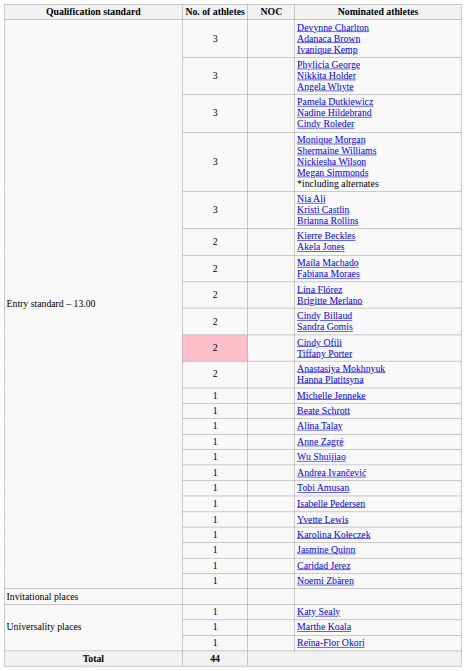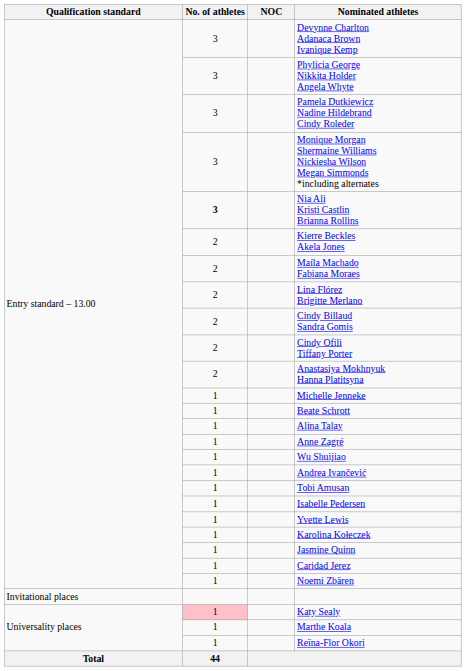(215, 210) normal -> (215, 210) bold
(215, 348) pink background -> (215, 348) no background
(215, 612) no background -> (215, 612) pink background
